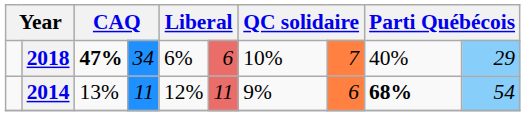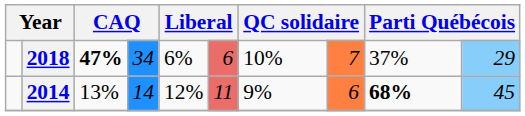(389, 57) 40% -> (389, 57) 37%
(144, 93) 11 -> (143, 93) 14
(504, 93) 54 -> (504, 93) 45
